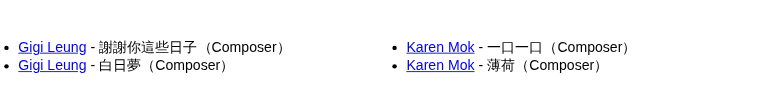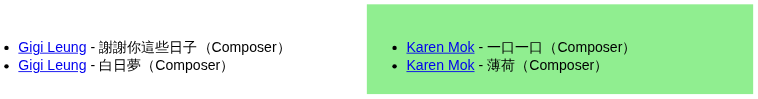(560, 57) no background -> (560, 57) lightgreen background
